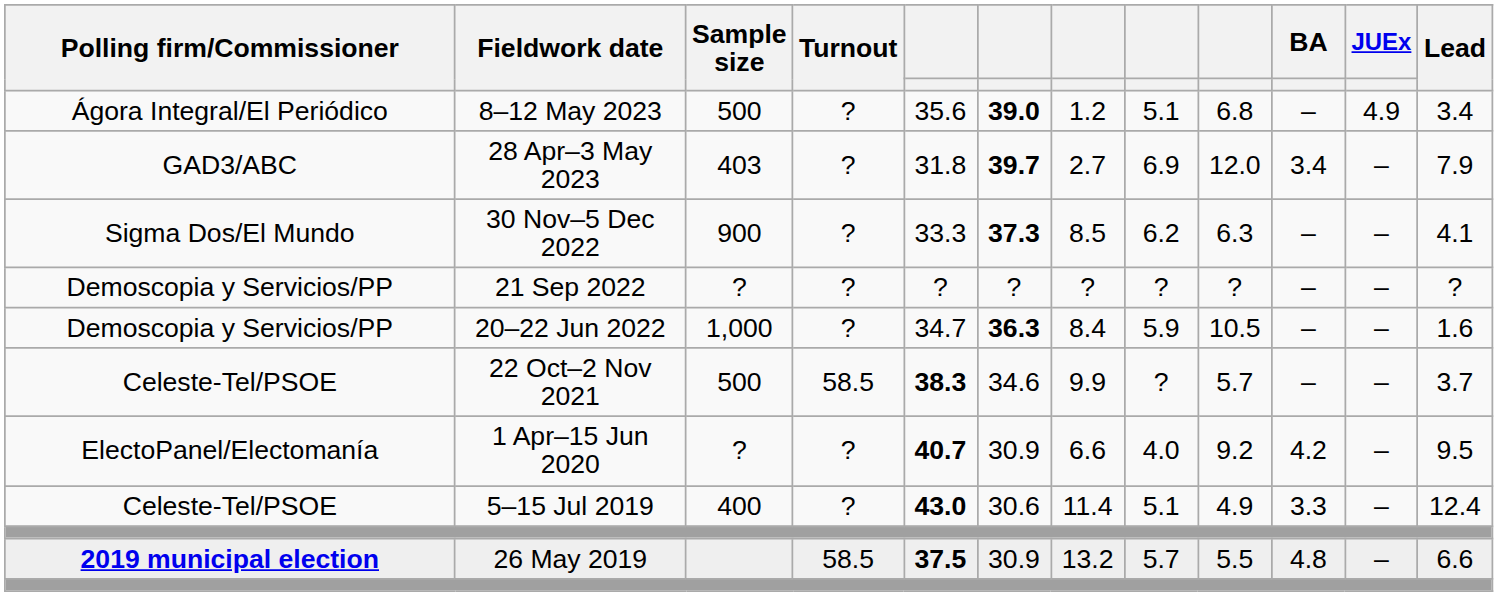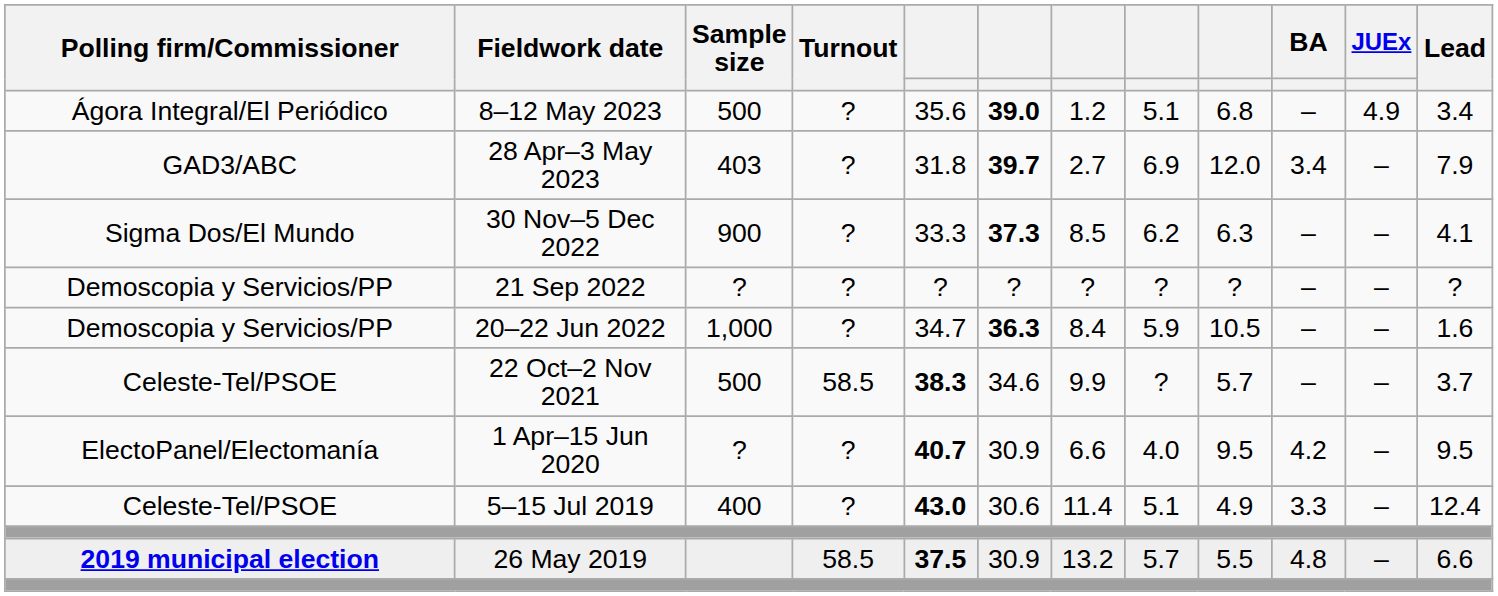(1235, 450) 9.2 -> (1235, 450) 9.5
